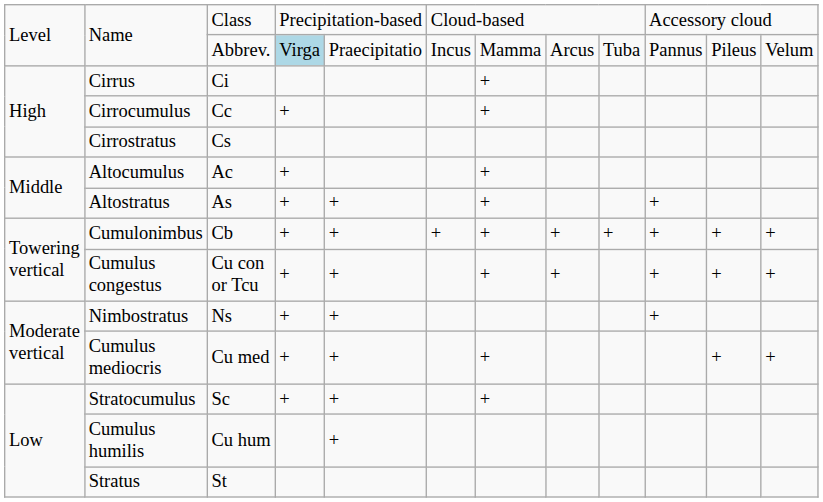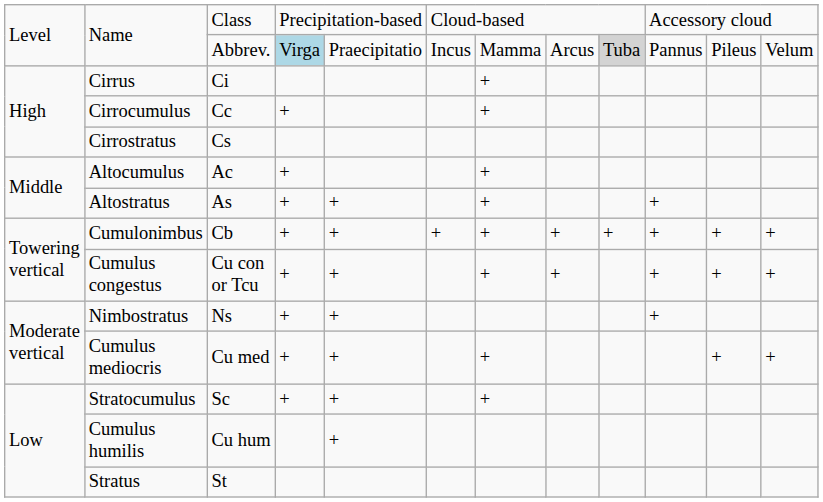(622, 49) no background -> (622, 49) lightgrey background
